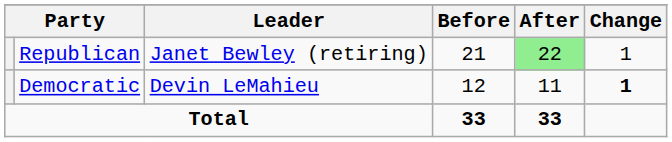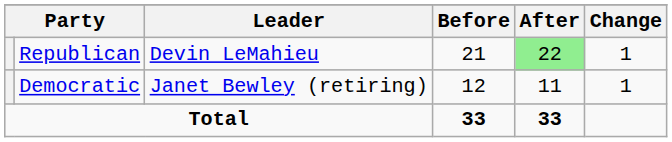(289, 54) Janet Bewley (retiring) -> (234, 54) Devin LeMahieu
(234, 87) Devin LeMahieu -> (289, 87) Janet Bewley (retiring)
(626, 87) bold -> (626, 87) normal
